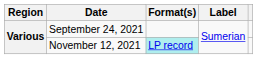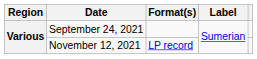(171, 45) paleturquoise background -> (171, 45) no background
